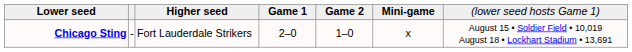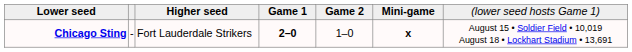(288, 33) normal -> (288, 33) bold
(408, 33) normal -> (408, 33) bold
